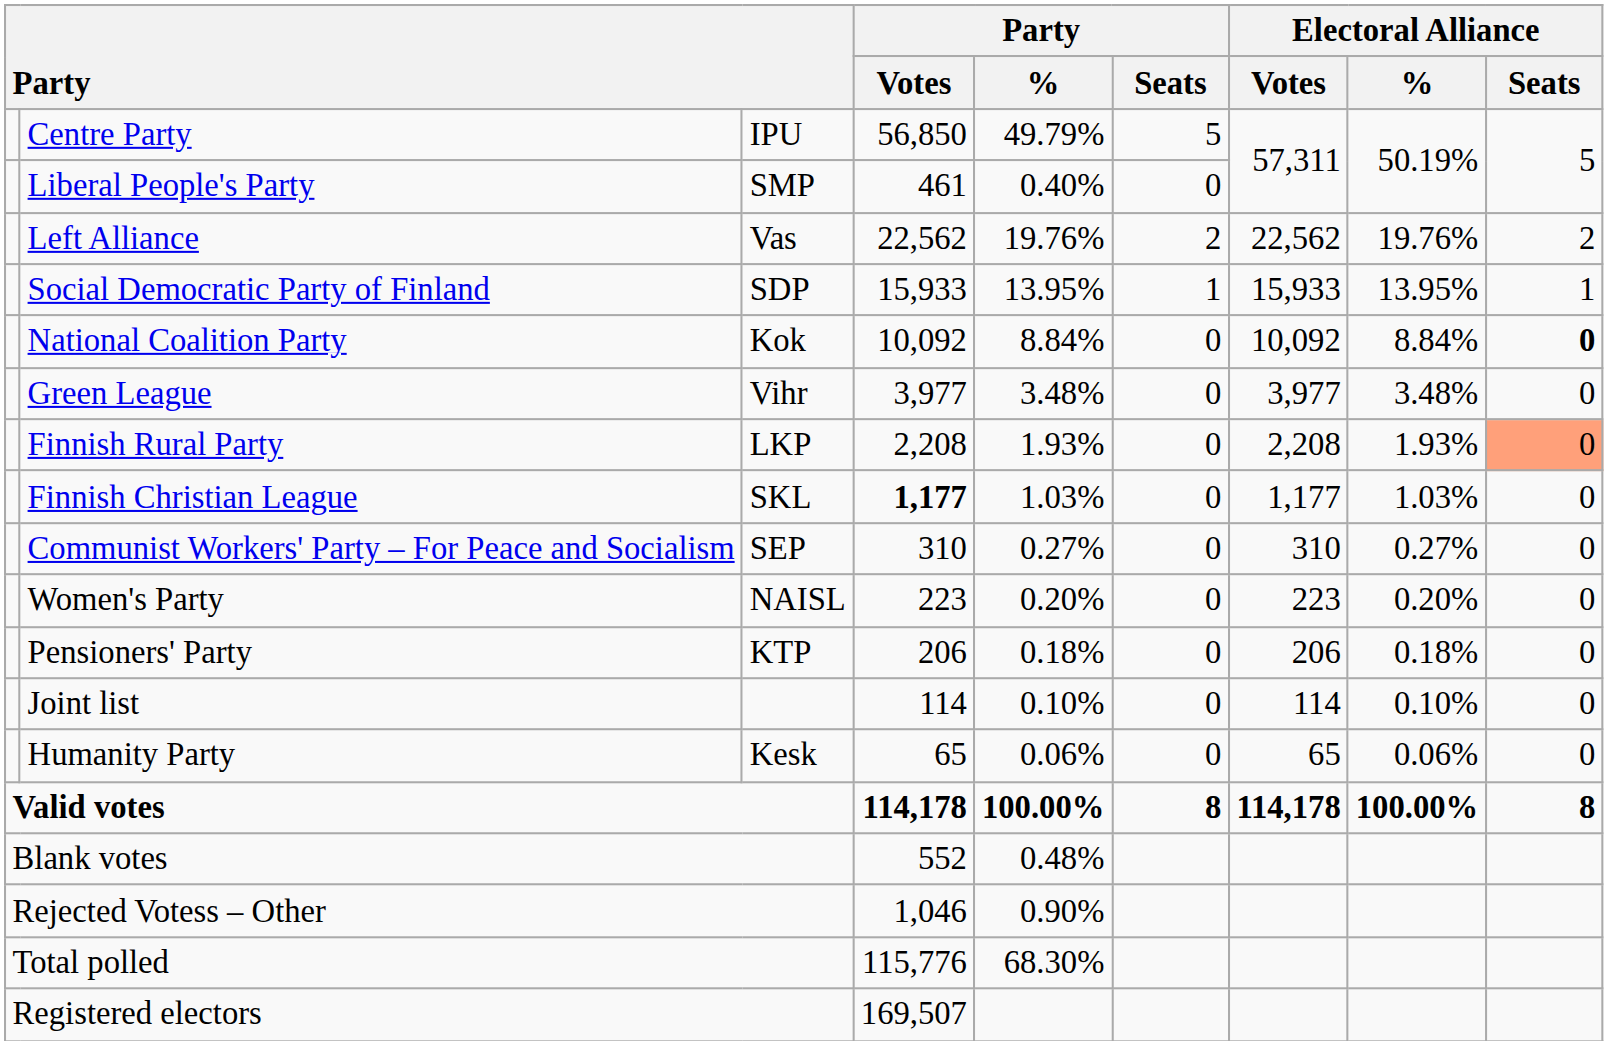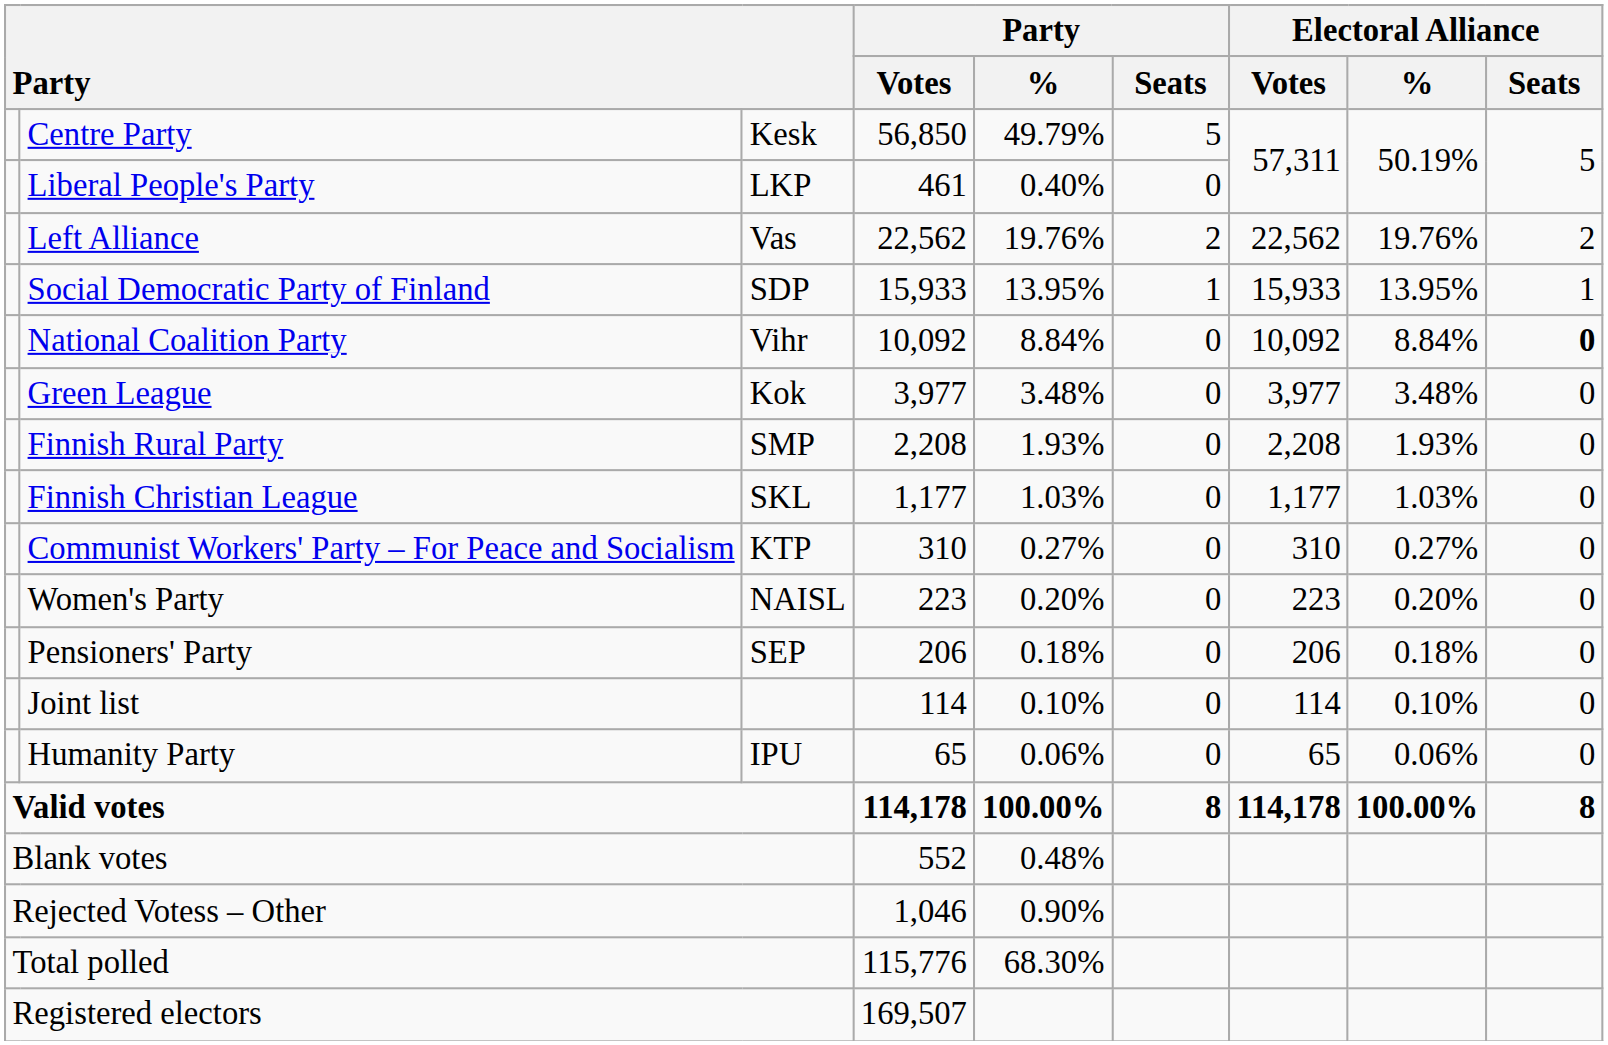(776, 133) IPU -> (783, 133) Kesk
(782, 185) SMP -> (781, 185) LKP
(778, 340) Kok -> (779, 340) Vihr
(779, 392) Vihr -> (778, 392) Kok
(781, 444) LKP -> (782, 444) SMP
(1587, 444) lightsalmon background -> (1587, 444) no background
(930, 496) bold -> (930, 496) normal
(778, 548) SEP -> (781, 548) KTP
(781, 651) KTP -> (778, 651) SEP
(783, 755) Kesk -> (776, 755) IPU
